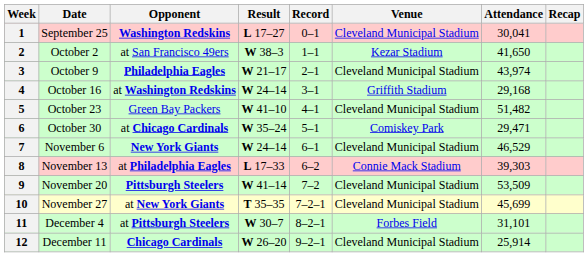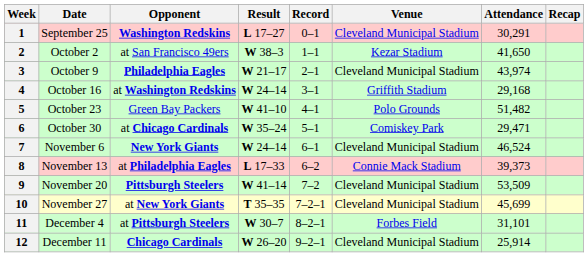(514, 33) 30,041 -> (514, 33) 30,291
(407, 109) Cleveland Municipal Stadium -> (407, 109) Polo Grounds
(514, 147) 46,529 -> (514, 147) 46,524
(514, 166) 39,303 -> (514, 166) 39,373
